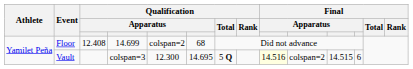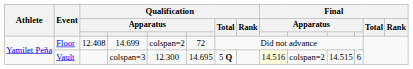(201, 43) 68 -> (201, 43) 72
